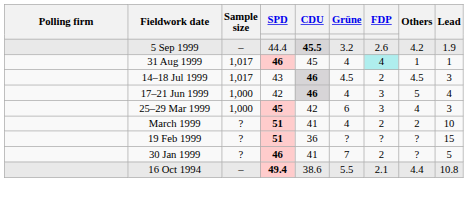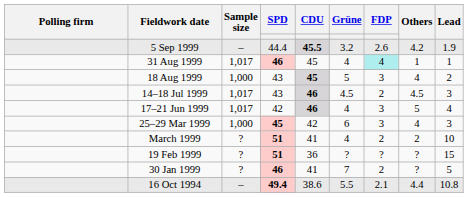+ row: (175, 78)
(241, 93) 1,000 -> (241, 108) 1,017
